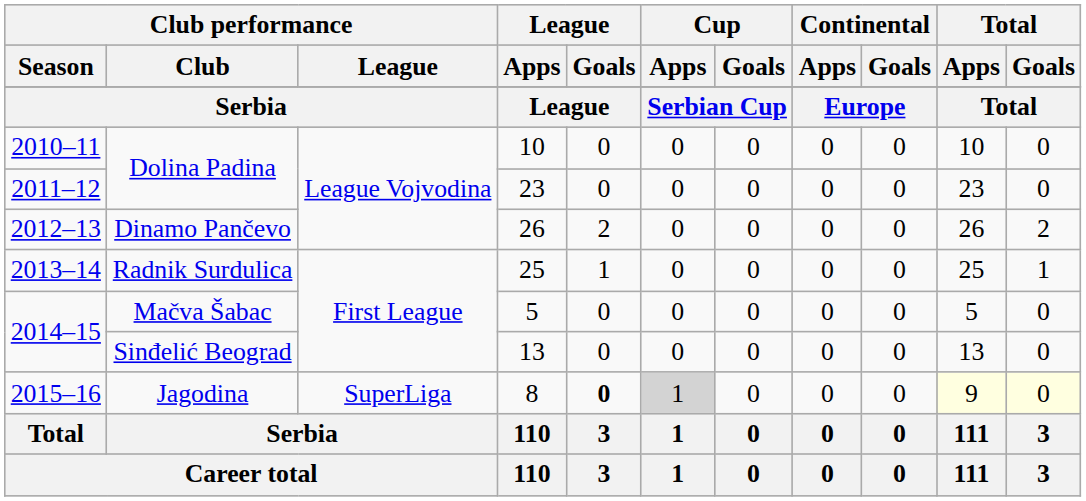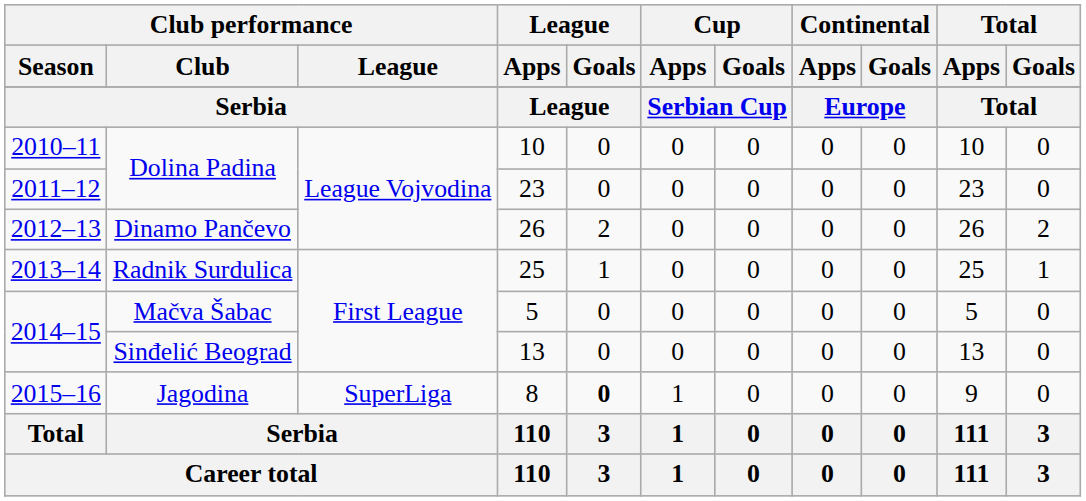(678, 392) lightgrey background -> (678, 392) no background
(971, 392) lightyellow background -> (971, 392) no background
(1043, 392) lightyellow background -> (1043, 392) no background
